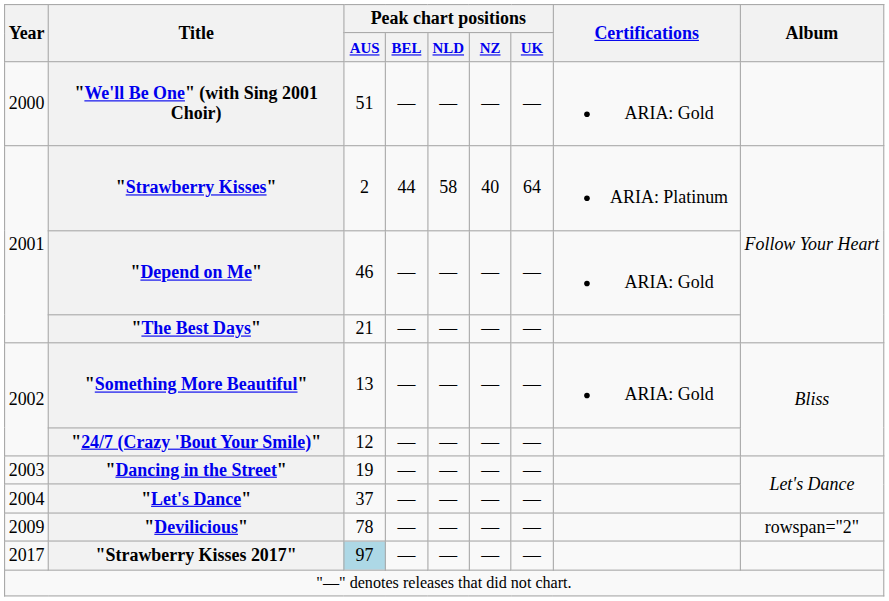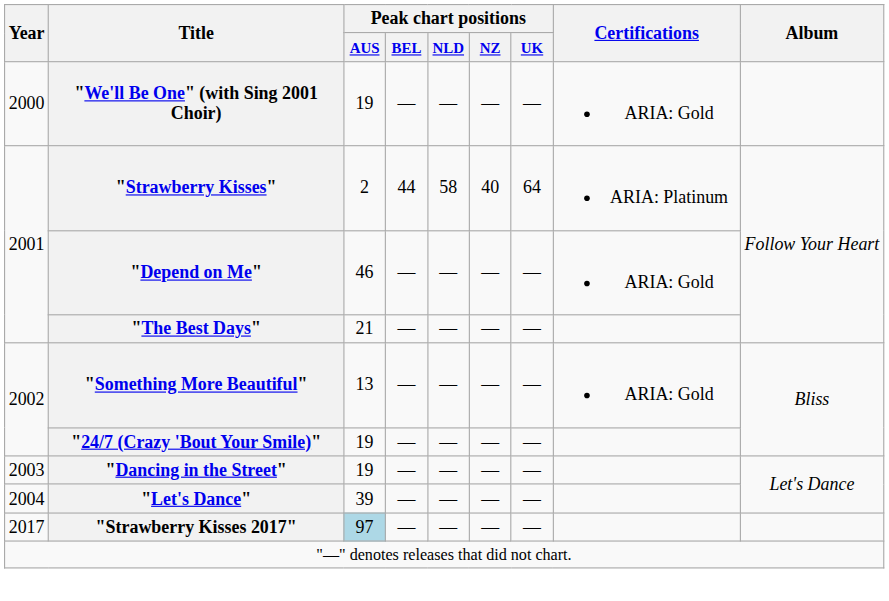(365, 103) 51 -> (365, 103) 19
(365, 441) 12 -> (365, 441) 19
(365, 498) 37 -> (365, 498) 39
- row: (196, 526)
